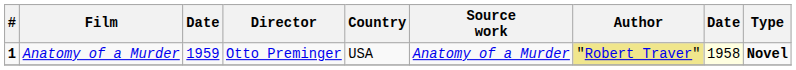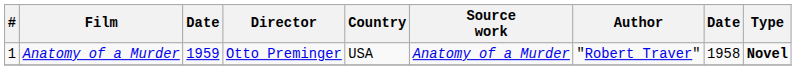(12, 54) bold -> (12, 54) normal
(638, 54) khaki background -> (638, 54) no background
(724, 54) lightyellow background -> (724, 54) no background
